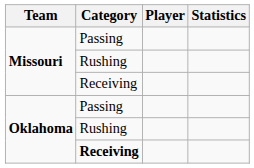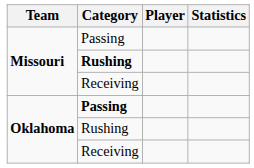(103, 61) normal -> (106, 61) bold
(101, 106) normal -> (104, 106) bold
(109, 151) bold -> (110, 151) normal
